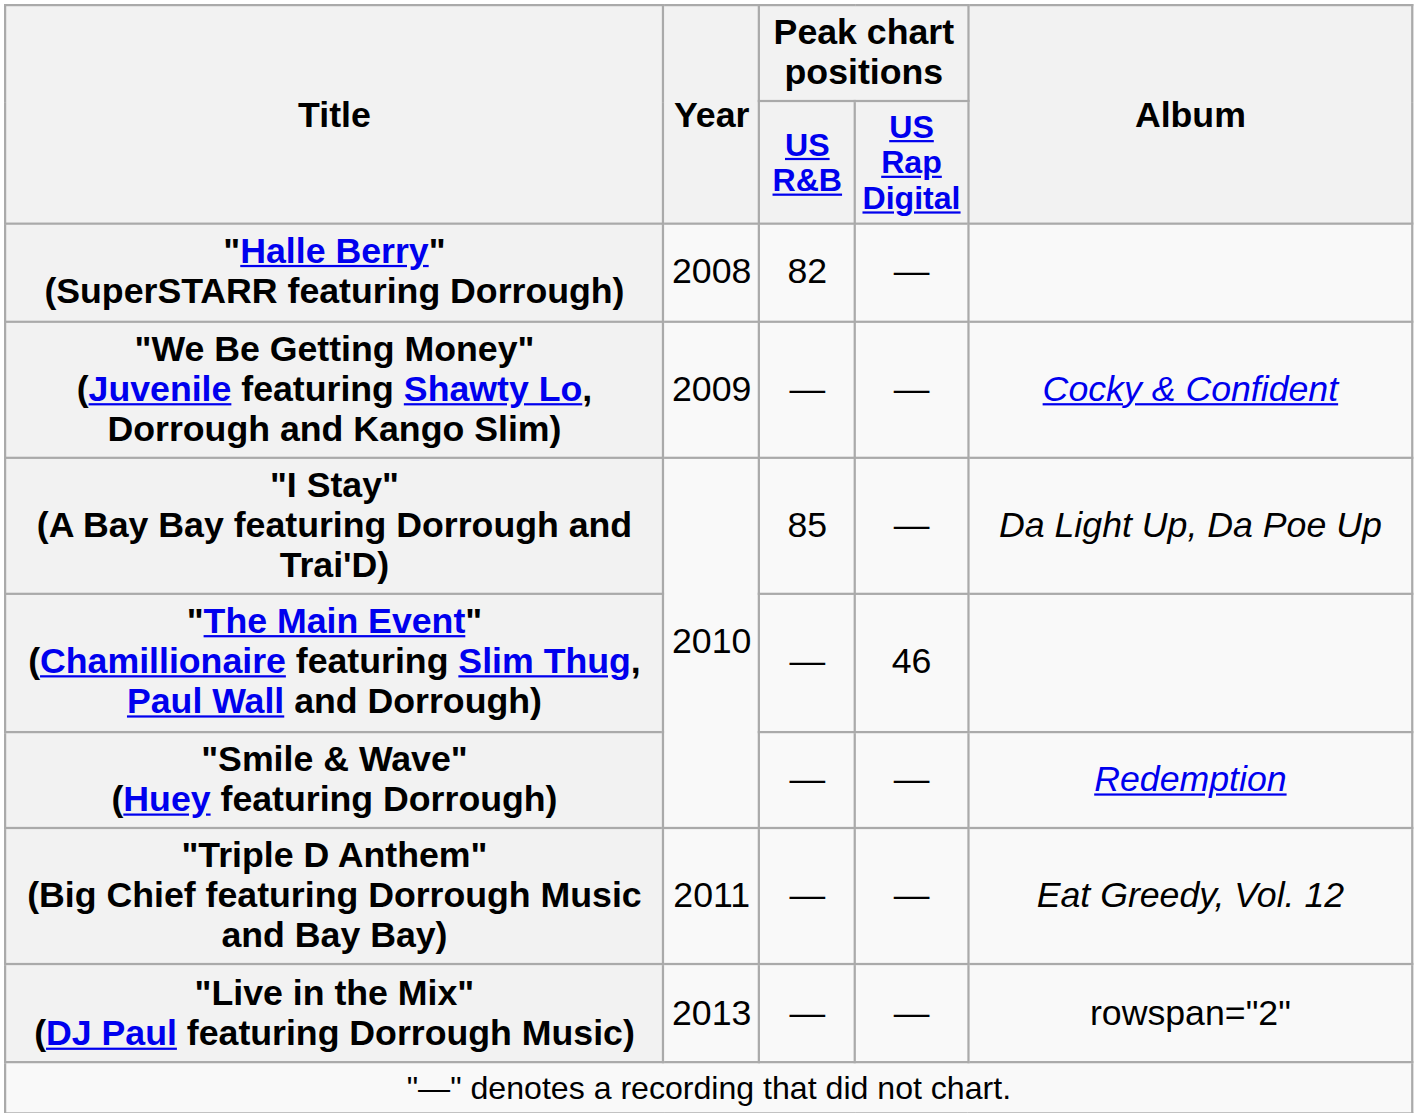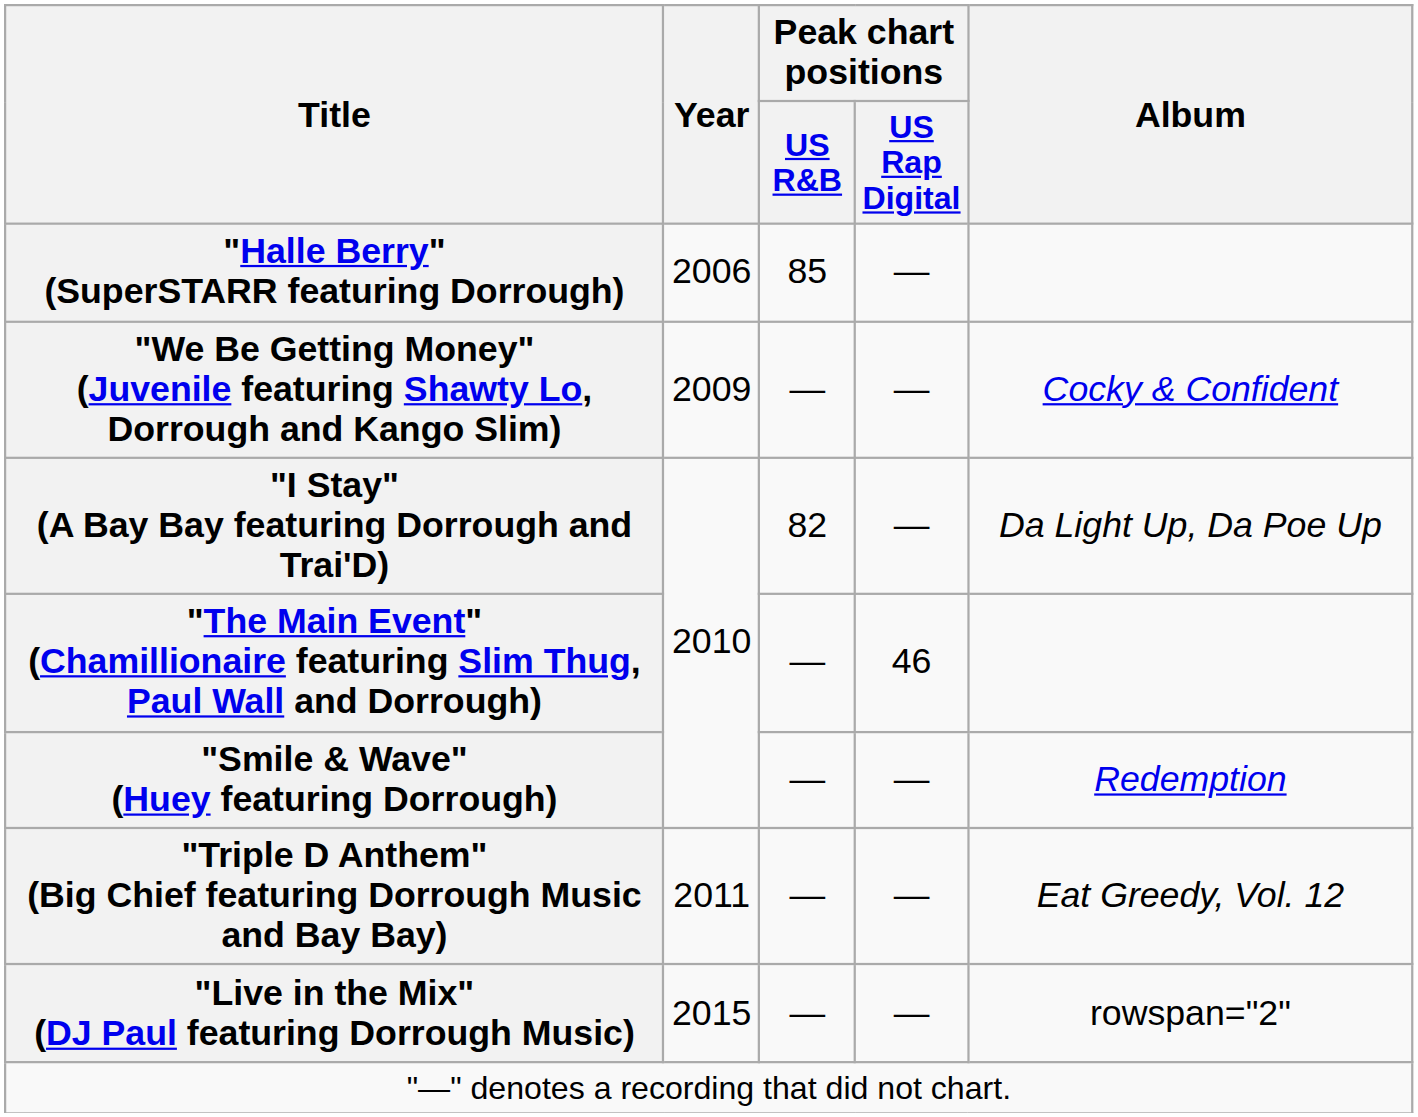(712, 271) 2008 -> (712, 271) 2006
(807, 271) 82 -> (807, 271) 85
(807, 525) 85 -> (807, 525) 82
(712, 1012) 2013 -> (712, 1012) 2015
